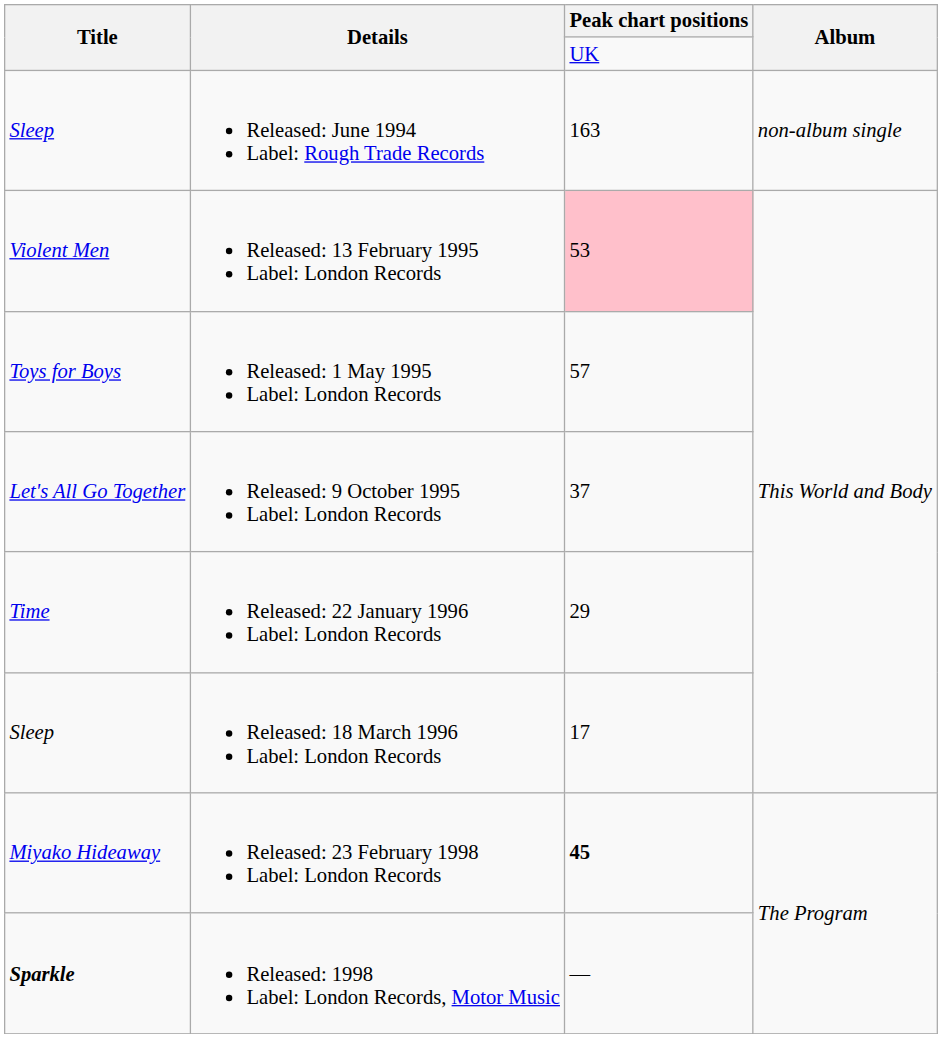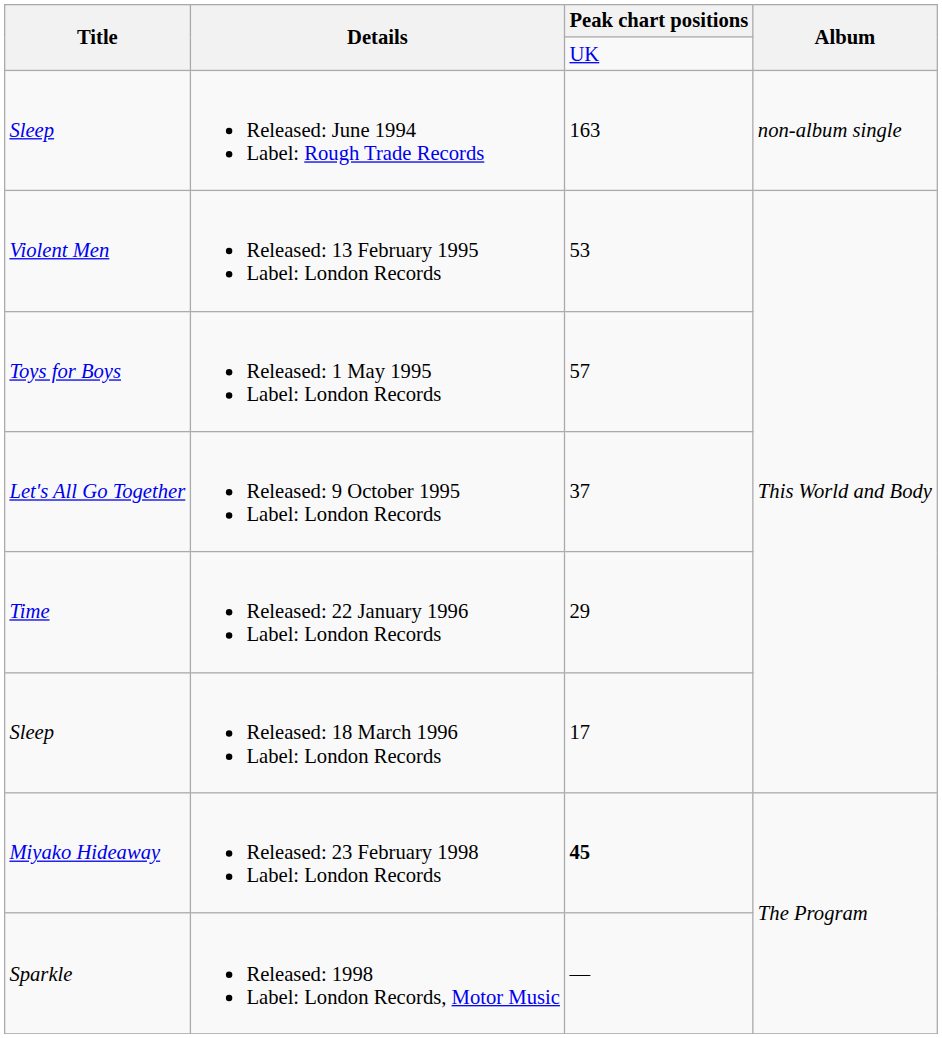(580, 250) pink background -> (580, 250) no background
(42, 973) bold -> (41, 973) normal
